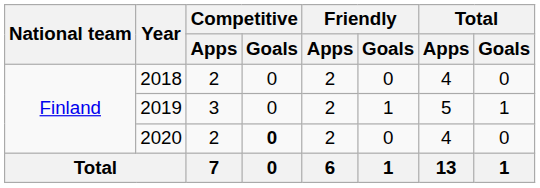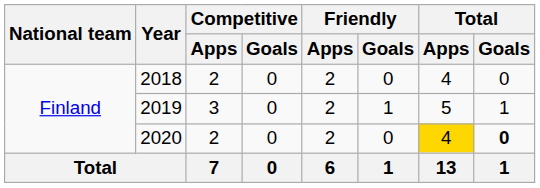(272, 138) bold -> (272, 138) normal
(446, 138) no background -> (446, 138) gold background
(504, 138) normal -> (504, 138) bold
